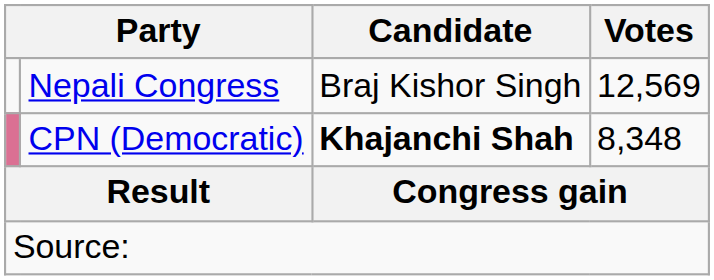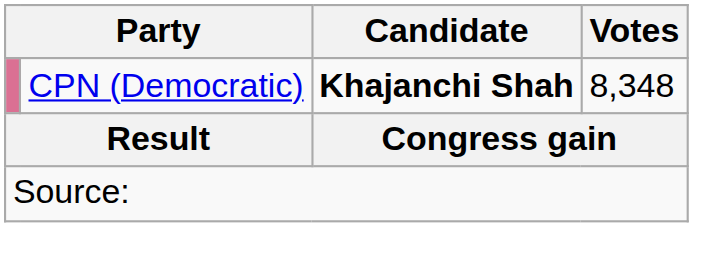- row: (154, 85)
